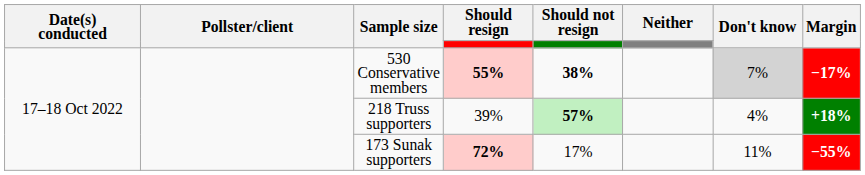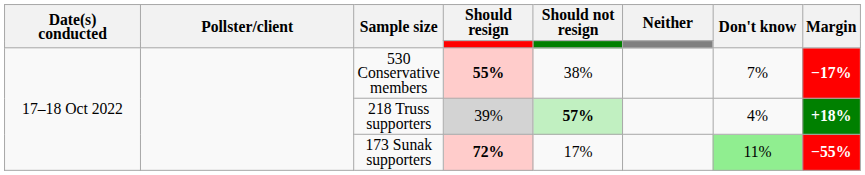(578, 73) bold -> (578, 73) normal
(757, 73) lightgrey background -> (757, 73) no background
(488, 116) no background -> (488, 116) lightgrey background
(757, 152) no background -> (757, 152) lightgreen background
